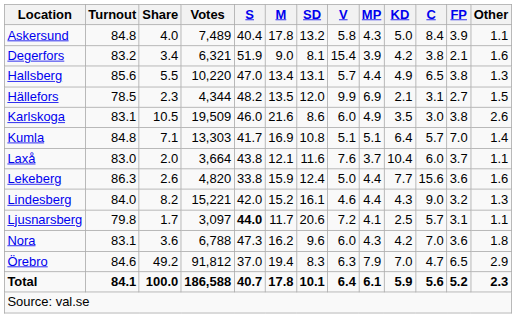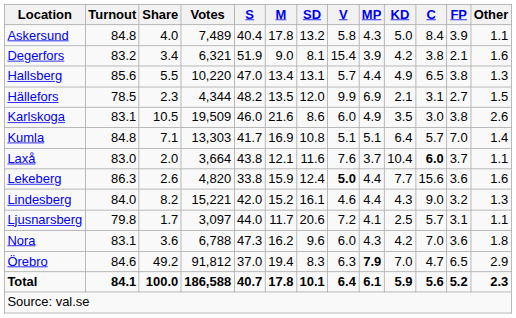(435, 158) normal -> (435, 158) bold
(347, 179) normal -> (347, 179) bold
(250, 220) bold -> (250, 220) normal
(372, 261) normal -> (372, 261) bold
